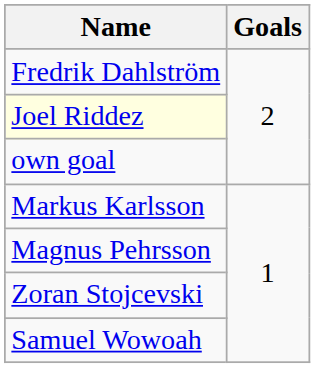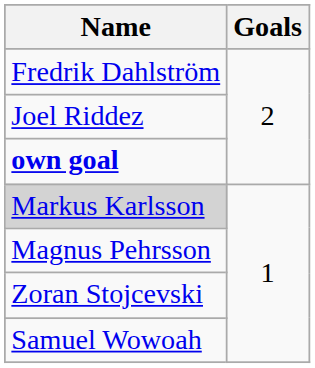(77, 116) lightyellow background -> (77, 116) no background
(63, 160) normal -> (65, 160) bold
(108, 205) no background -> (108, 205) lightgrey background
